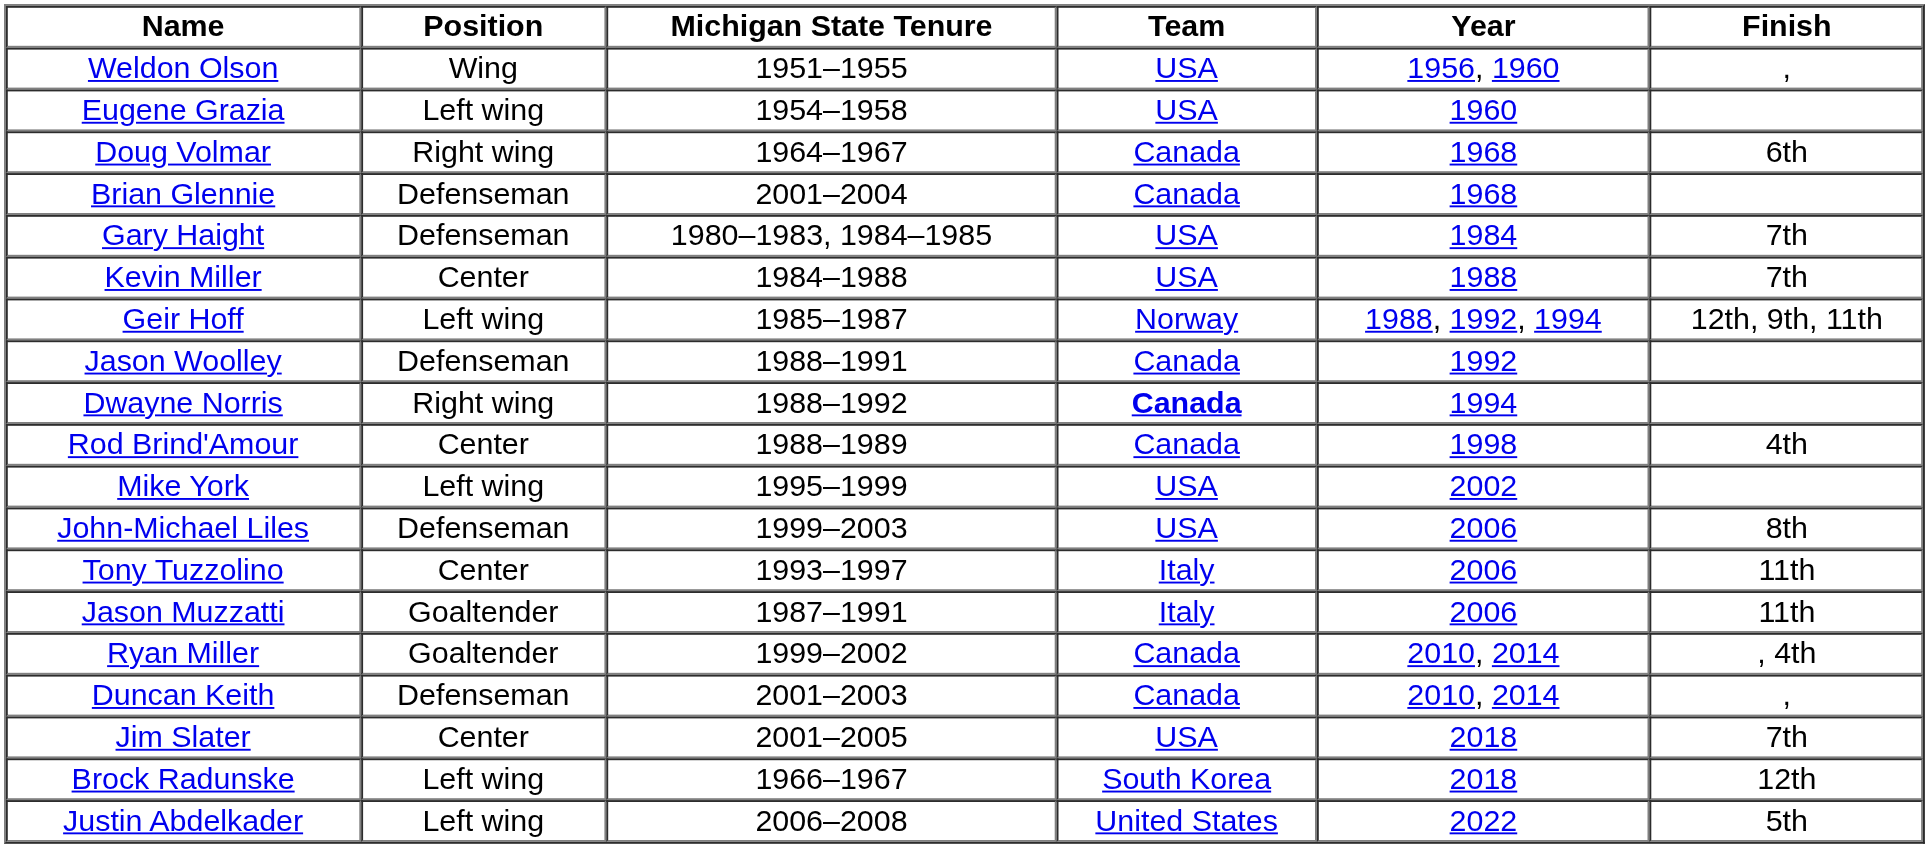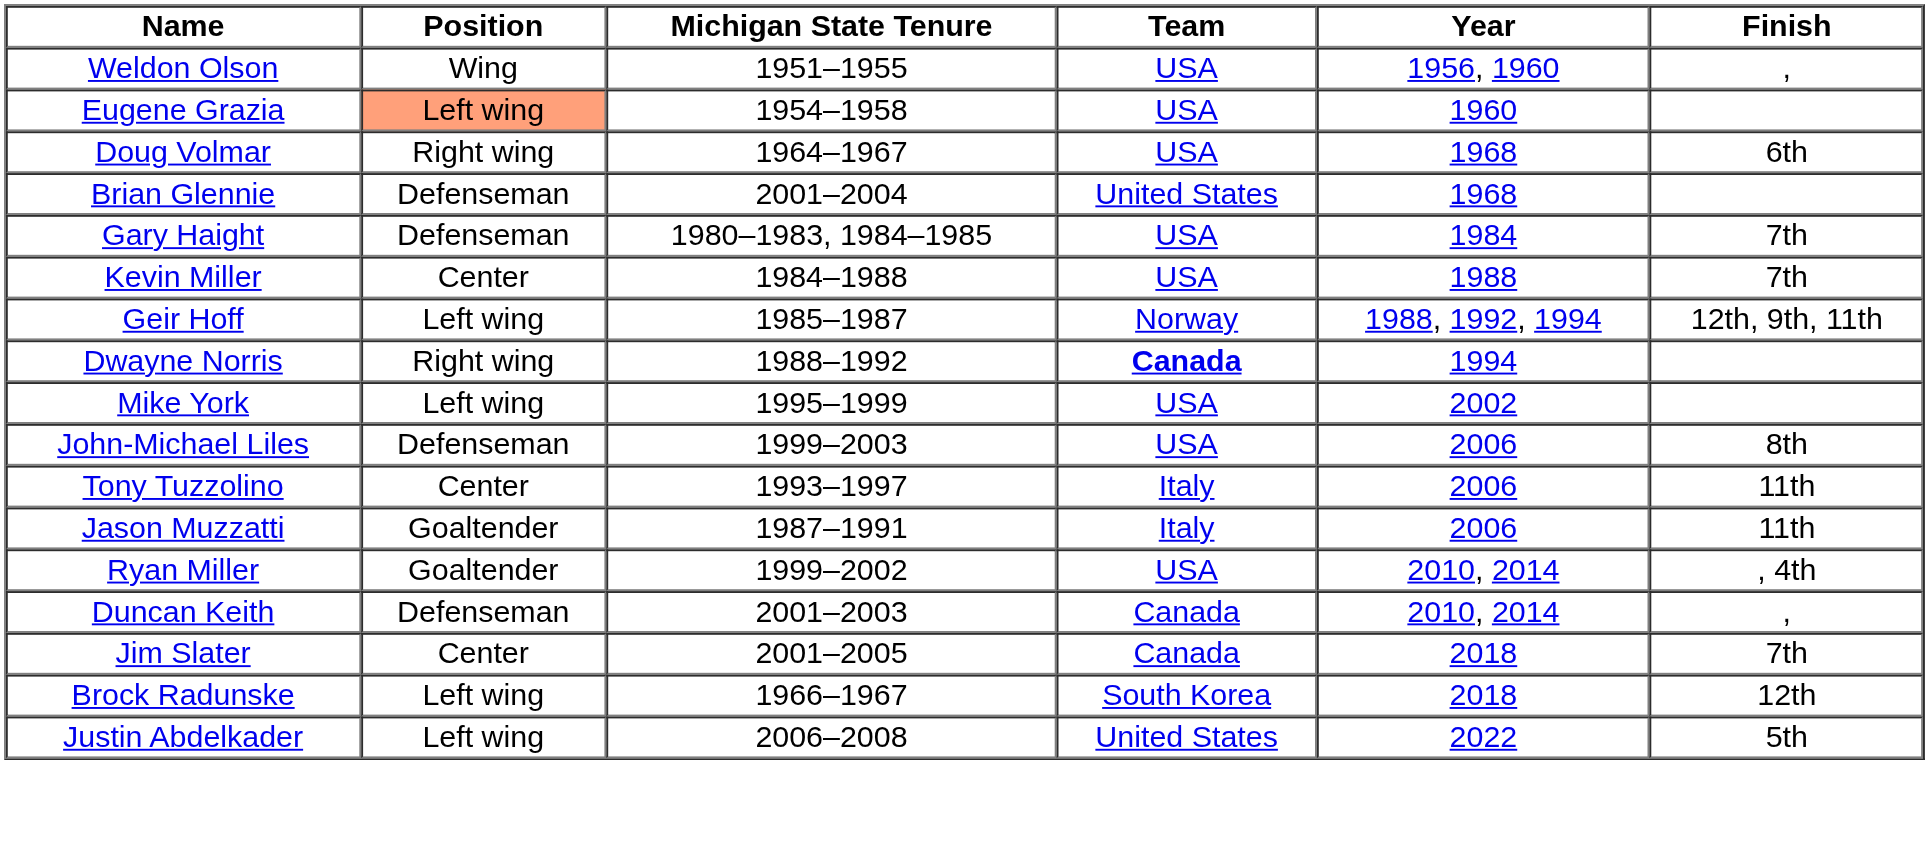(483, 109) no background -> (483, 109) lightsalmon background
(1187, 151) Canada -> (1187, 151) USA
(1187, 193) Canada -> (1187, 193) United States
- row: (183, 360)
- row: (183, 444)
(1187, 653) Canada -> (1187, 569) USA
(1187, 736) USA -> (1187, 653) Canada
